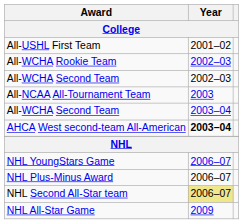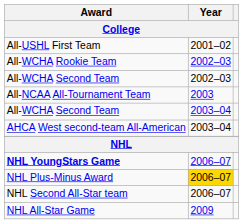(211, 128) bold -> (211, 128) normal
(61, 161) normal -> (63, 161) bold
(211, 177) no background -> (211, 177) gold background
(211, 194) khaki background -> (211, 194) no background
